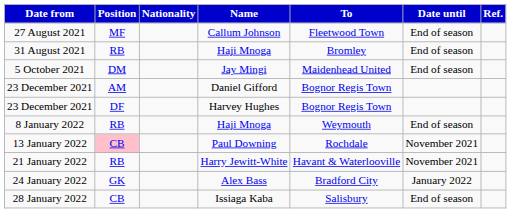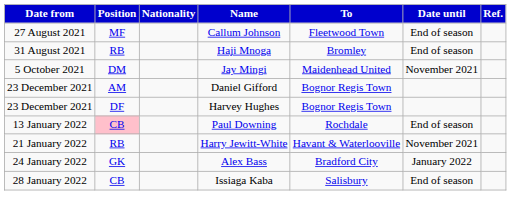(442, 69) End of season -> (442, 69) November 2021
- row: (50, 125)
(442, 143) November 2021 -> (442, 125) End of season
